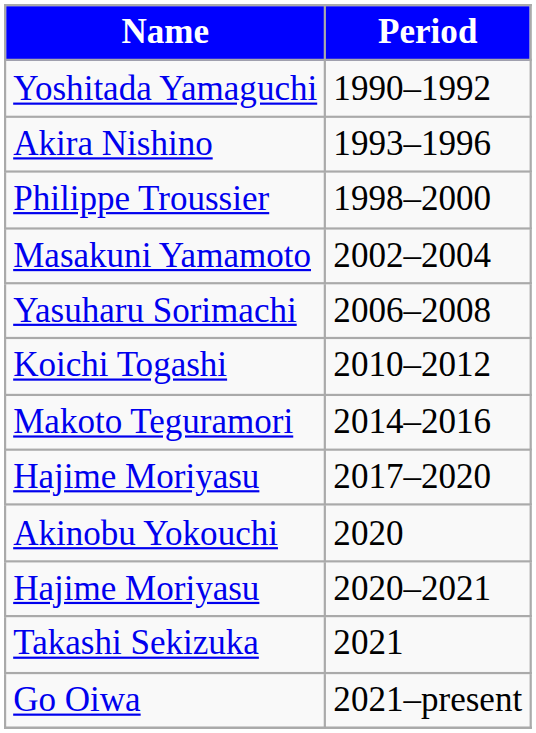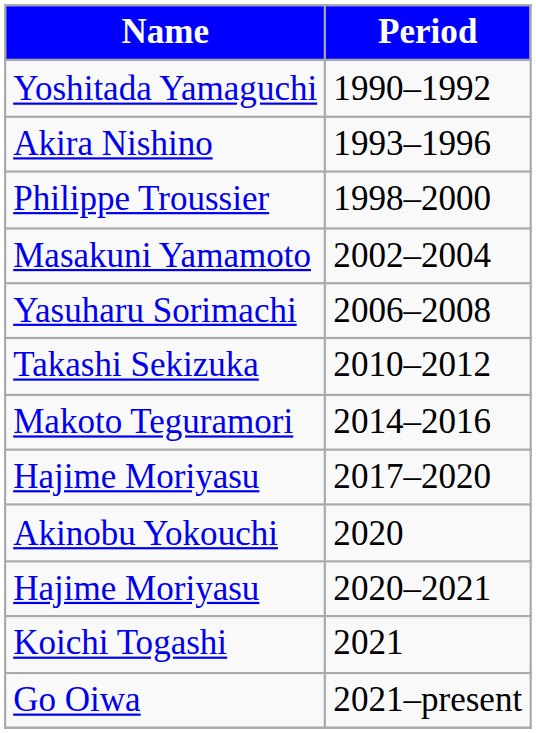(120, 365) Koichi Togashi -> (136, 365) Takashi Sekizuka
(136, 643) Takashi Sekizuka -> (120, 643) Koichi Togashi
